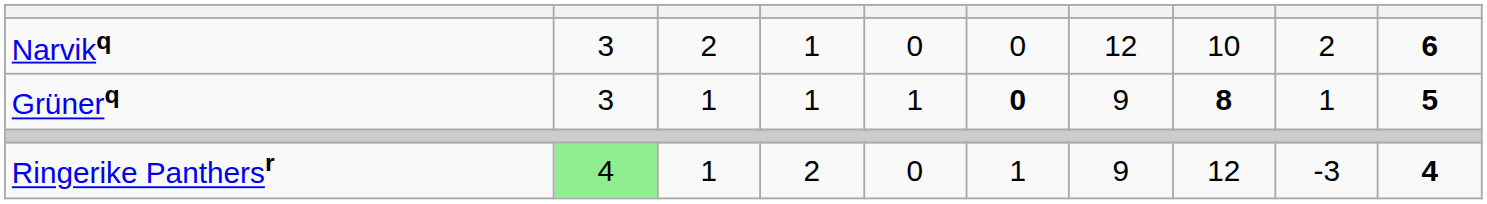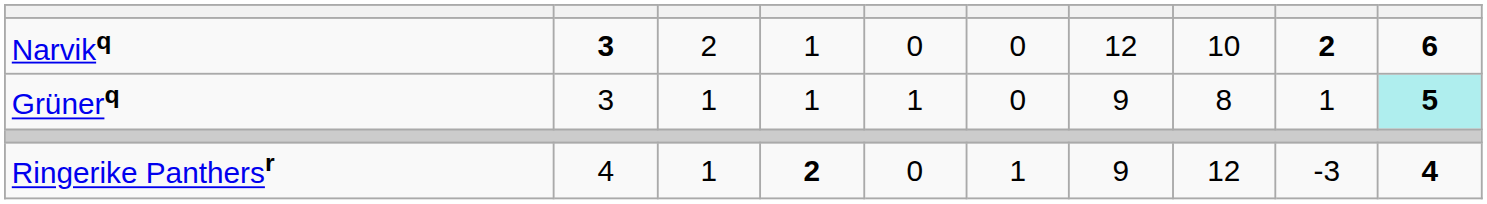(606, 45) normal -> (606, 45) bold
(1327, 45) normal -> (1327, 45) bold
(1018, 101) bold -> (1018, 101) normal
(1224, 101) bold -> (1224, 101) normal
(1430, 101) no background -> (1430, 101) paleturquoise background
(606, 170) lightgreen background -> (606, 170) no background
(812, 170) normal -> (812, 170) bold
